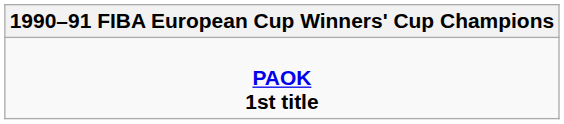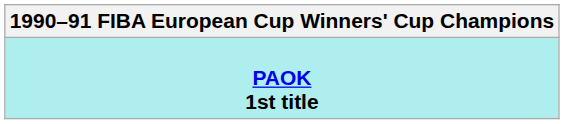(282, 89) no background -> (282, 89) paleturquoise background
